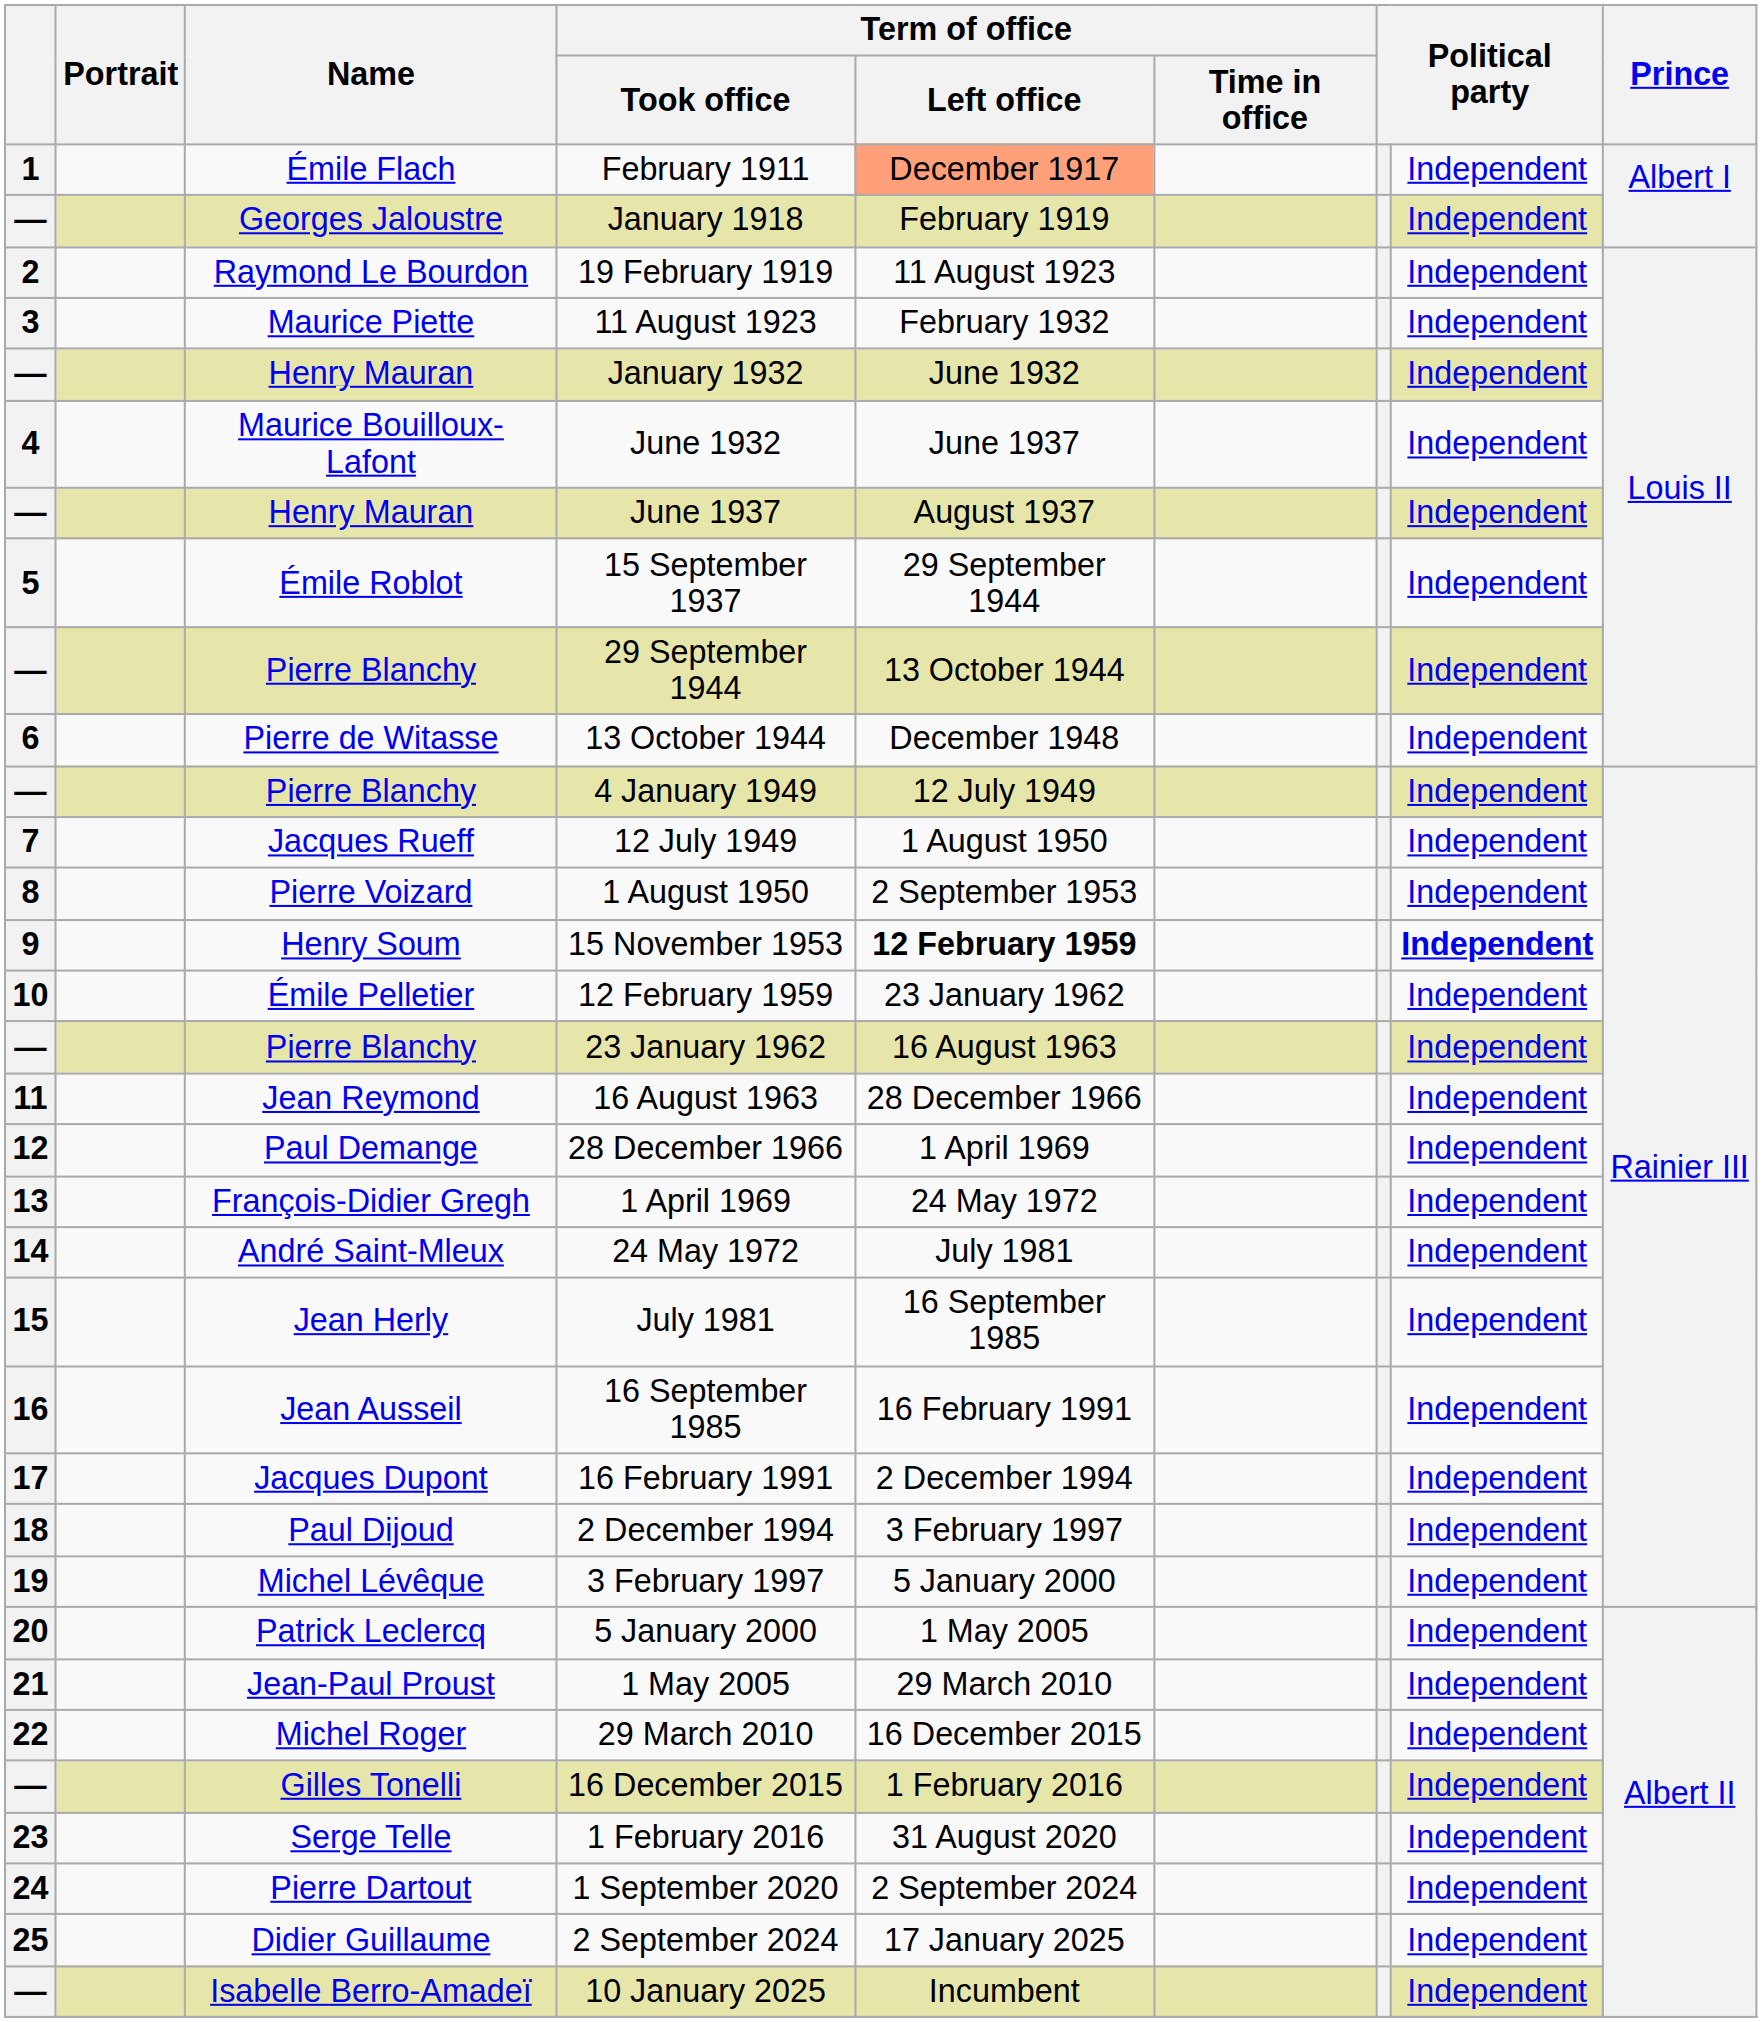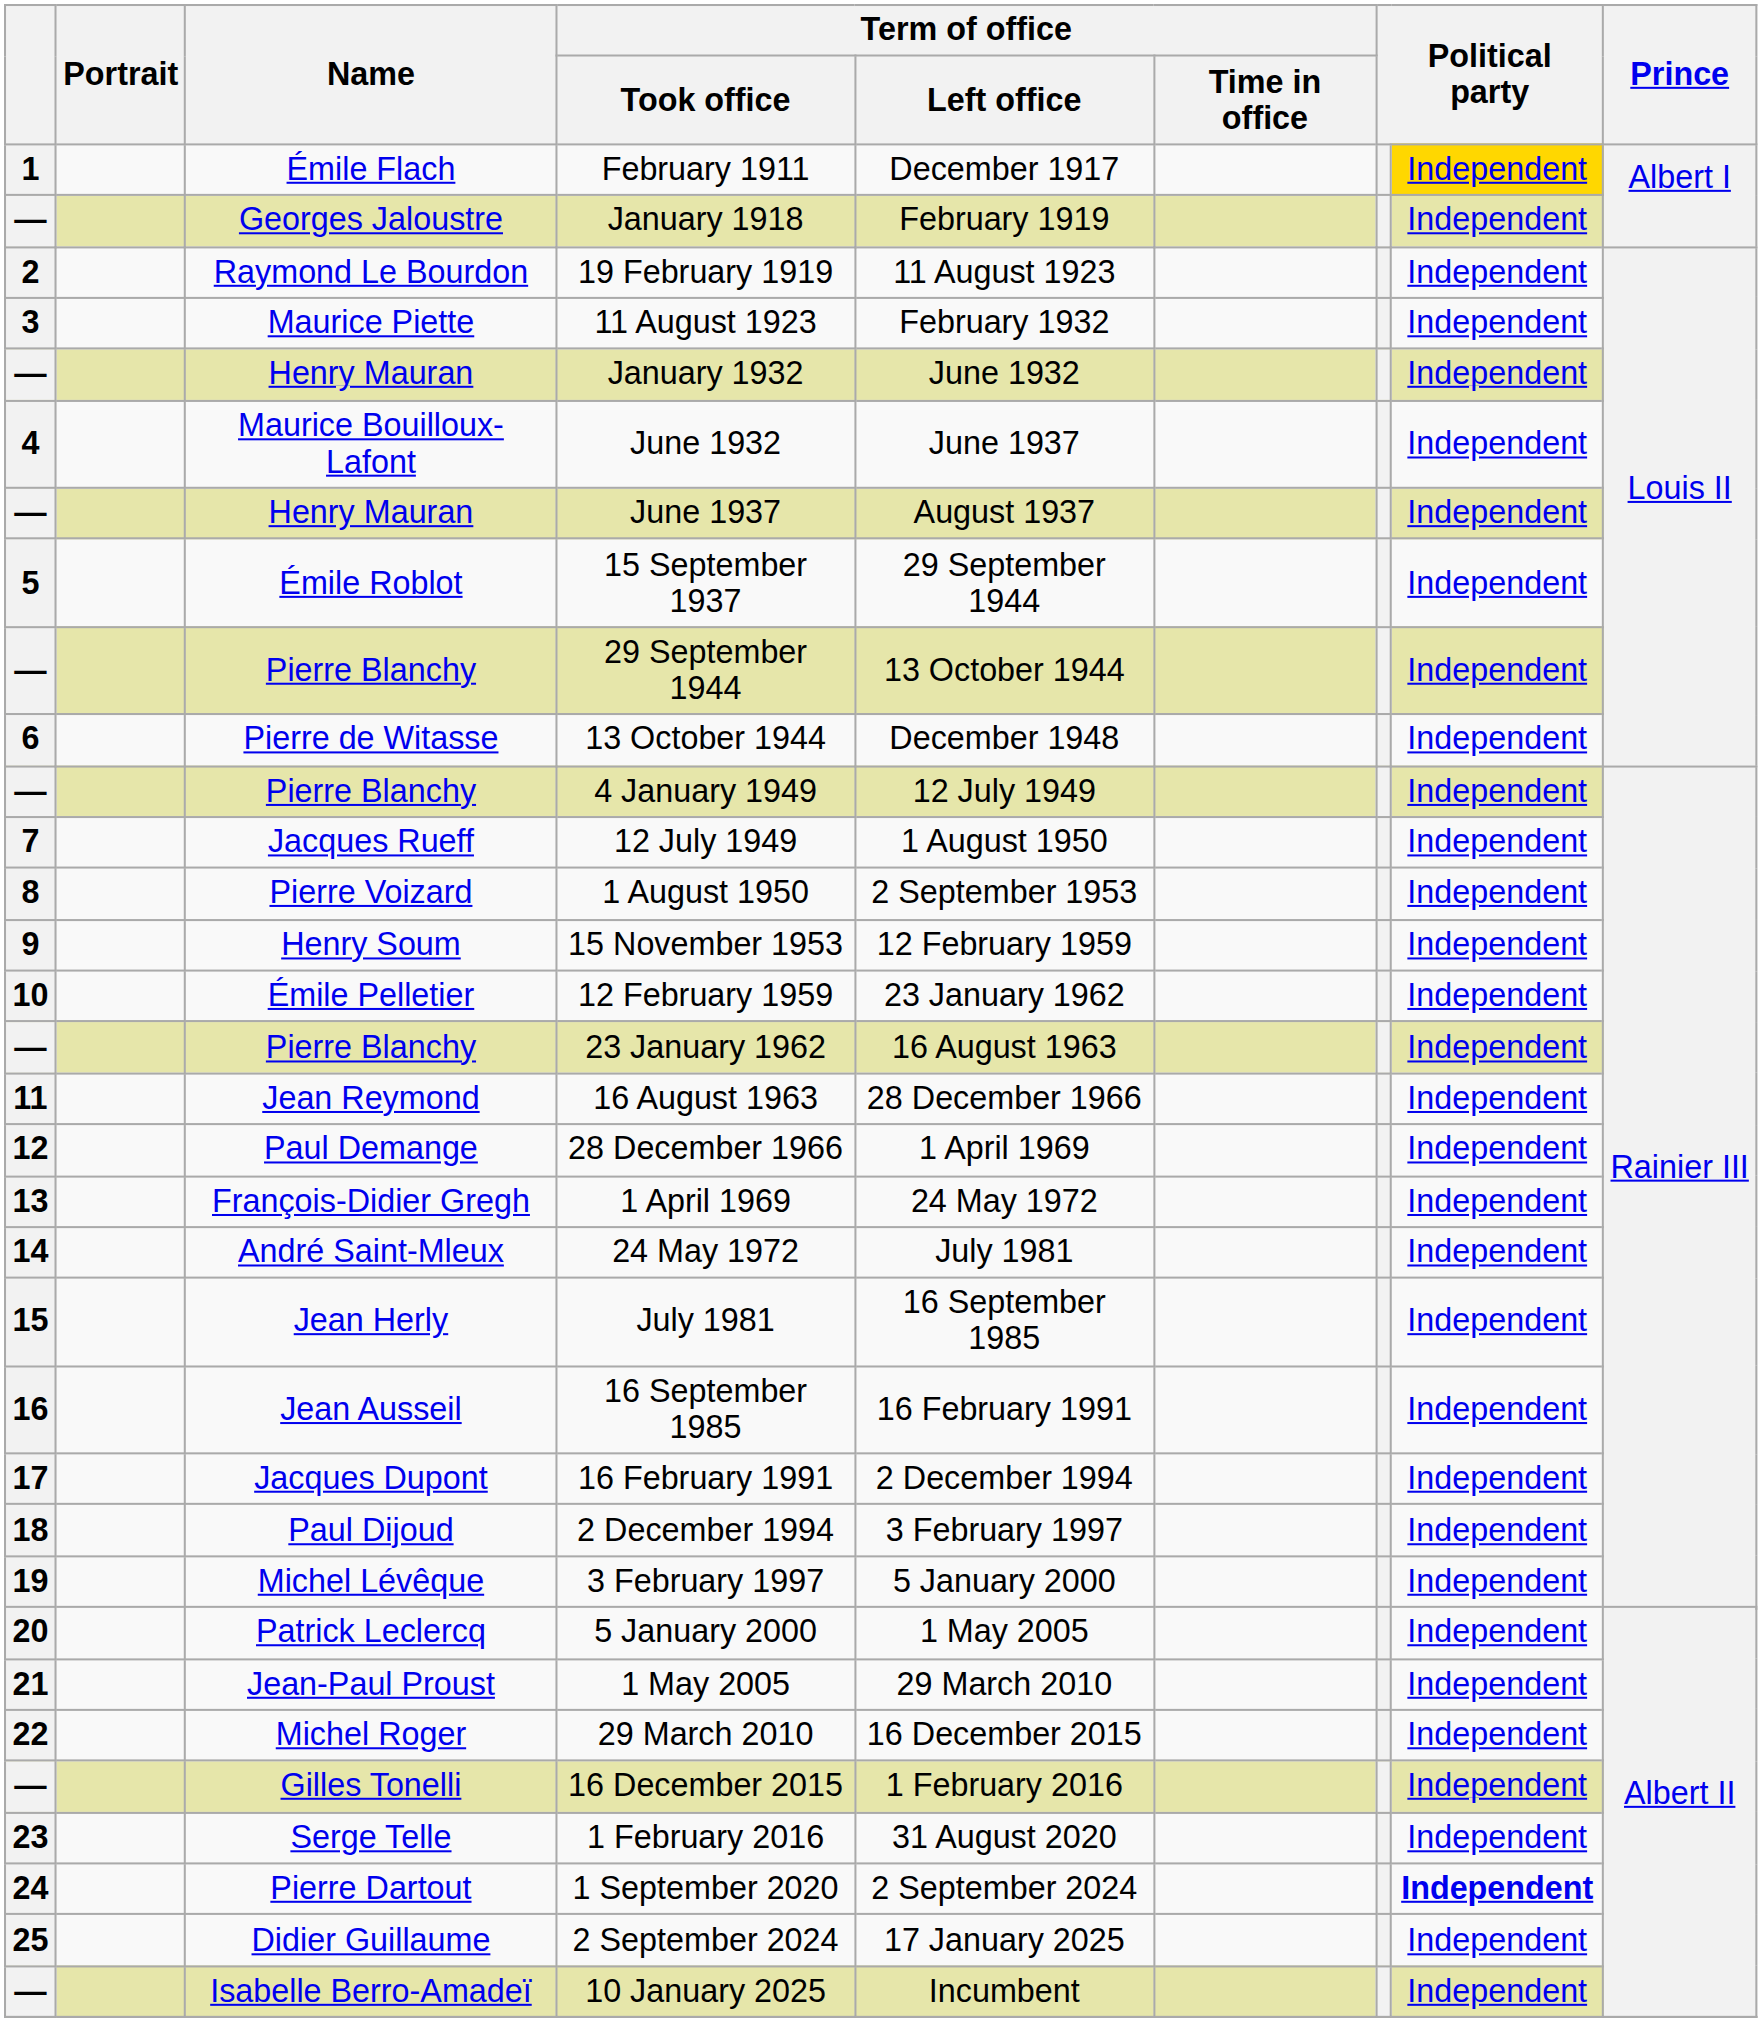(1004, 169) lightsalmon background -> (1004, 169) no background
(1497, 169) no background -> (1497, 169) gold background
(1004, 944) bold -> (1004, 944) normal
(1497, 944) bold -> (1497, 944) normal
(1497, 1888) normal -> (1497, 1888) bold
